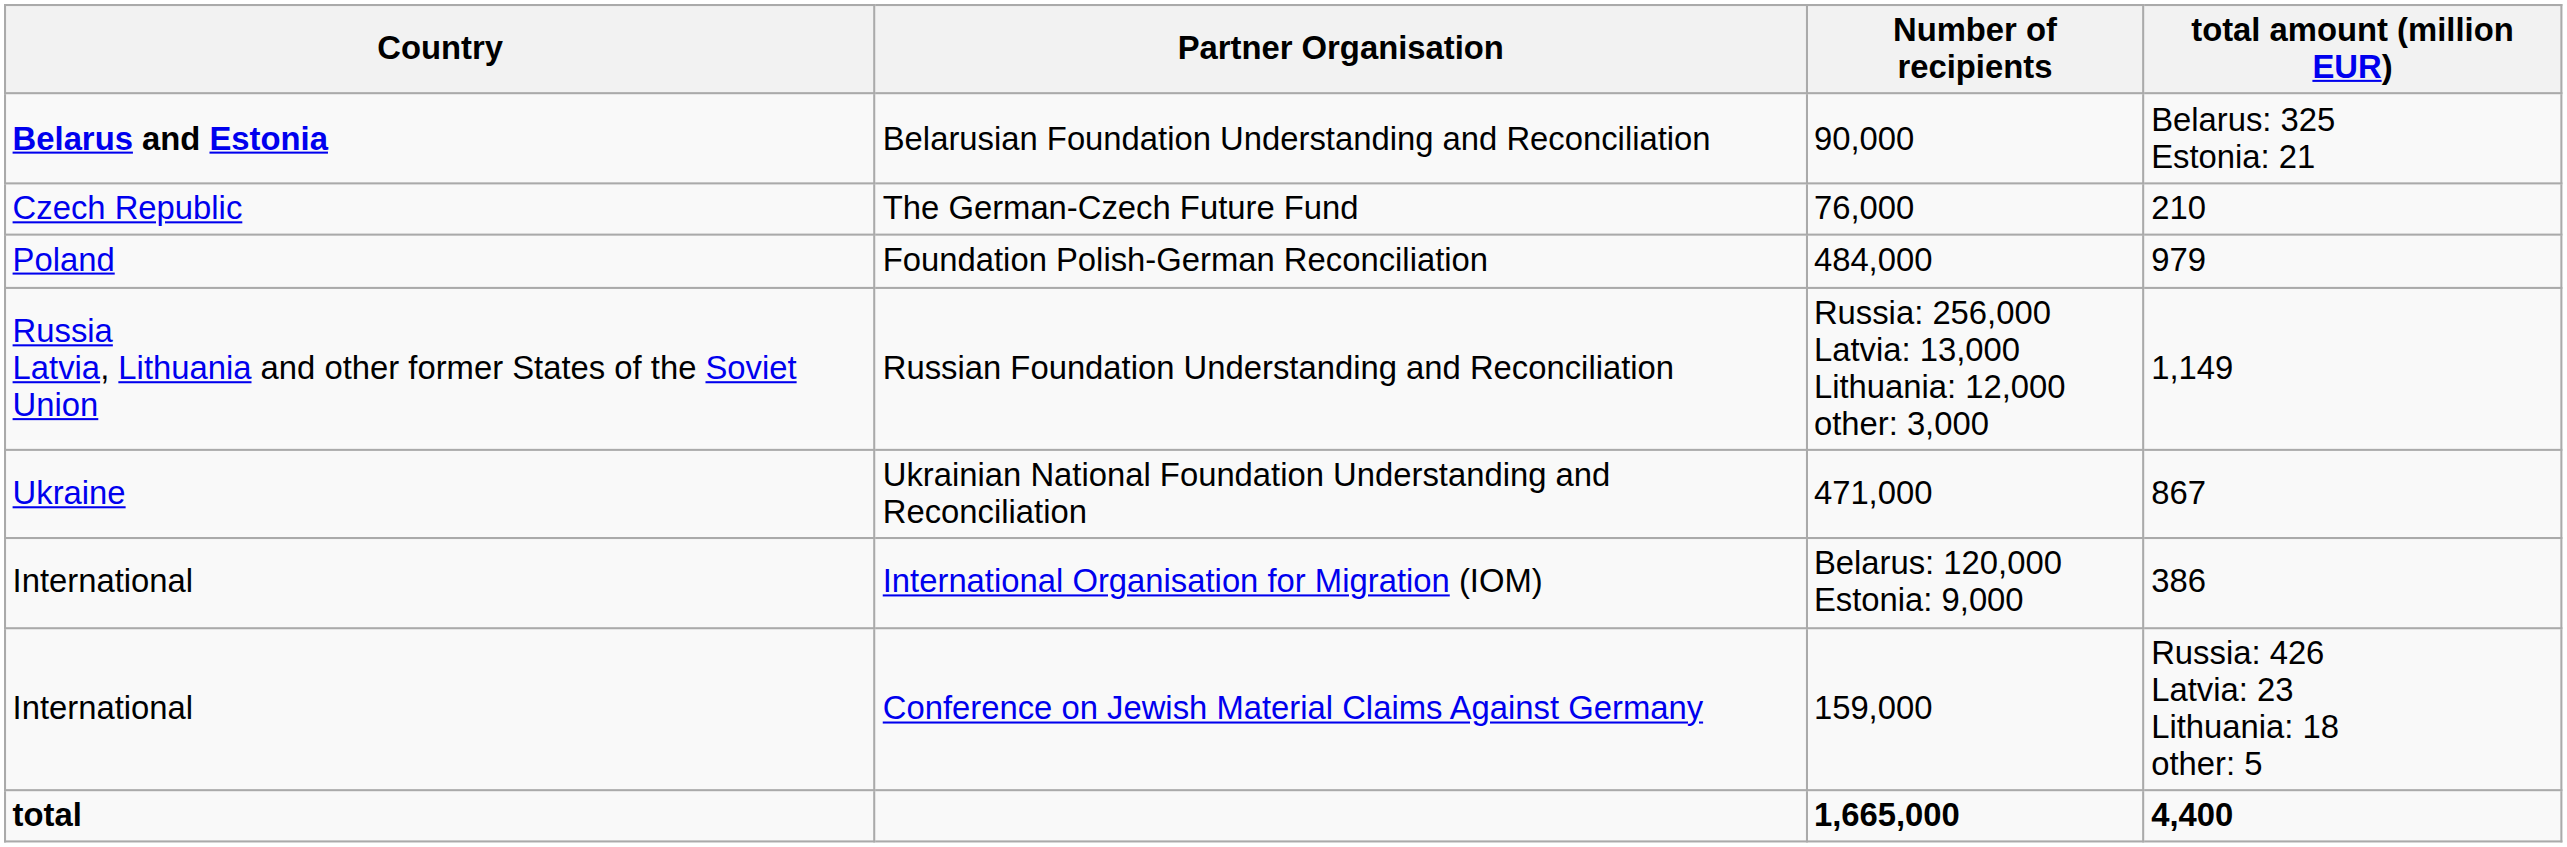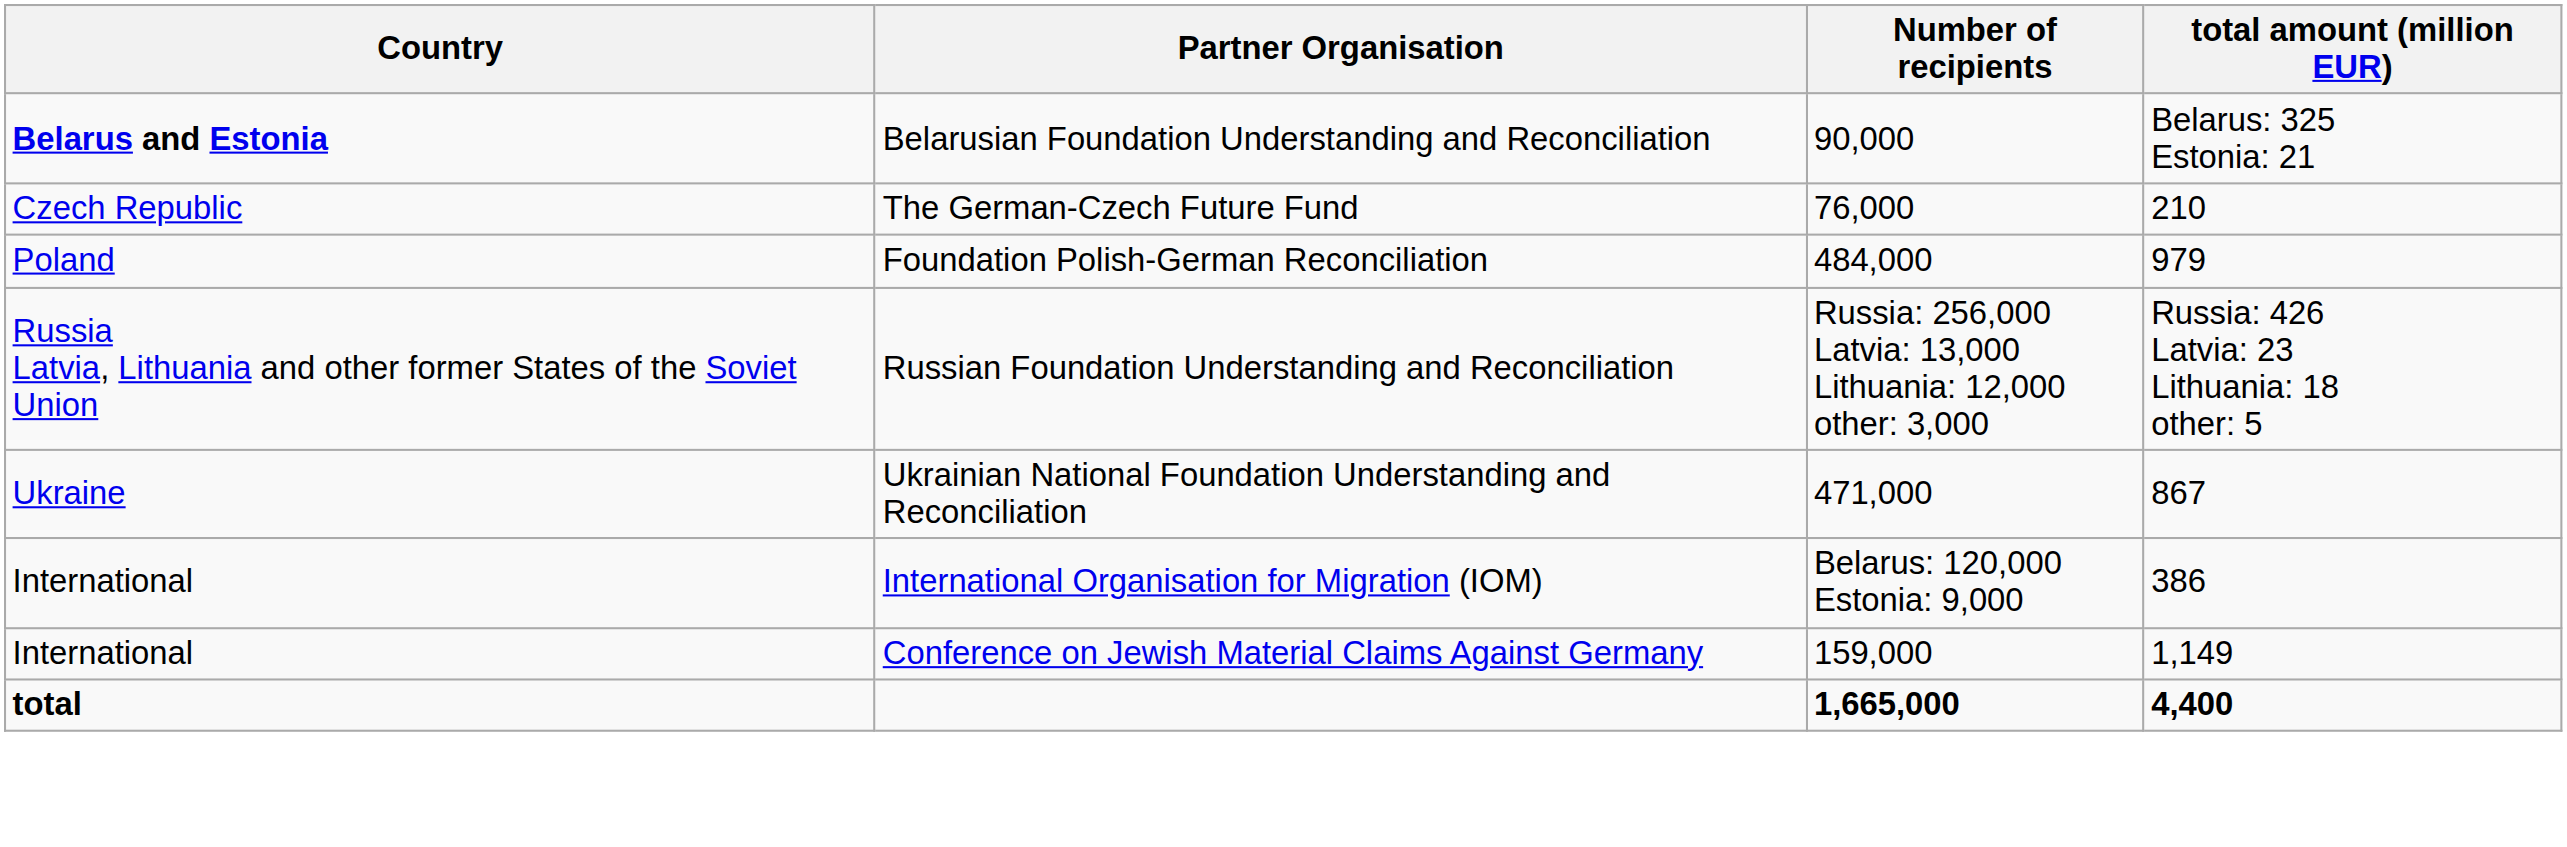(2192, 367) 1,149 -> (2245, 367) Russia: 426 Latvia: 23 Lithuania: 18 other: 5
(2245, 708) Russia: 426 Latvia: 23 Lithuania: 18 other: 5 -> (2192, 652) 1,149
